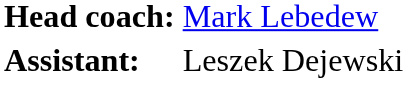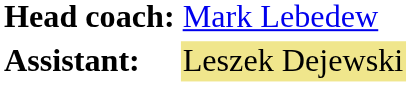(293, 60) no background -> (293, 60) khaki background
